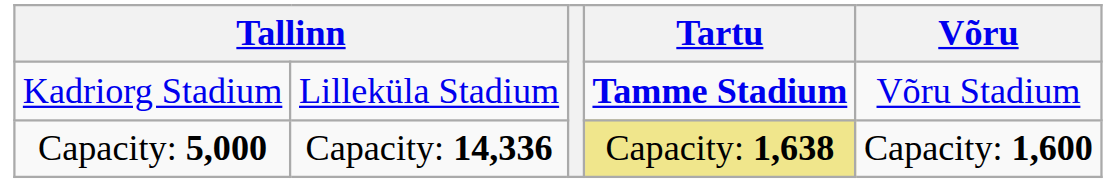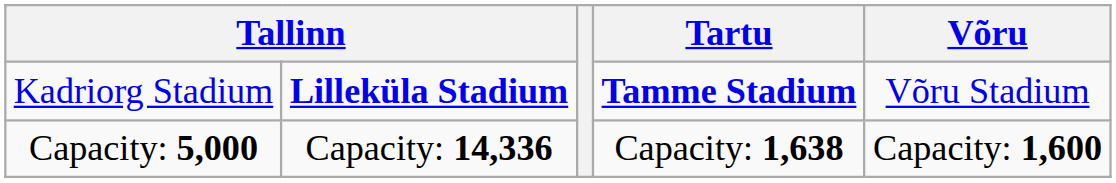(429, 90) normal -> (429, 90) bold
(720, 147) khaki background -> (729, 147) no background
